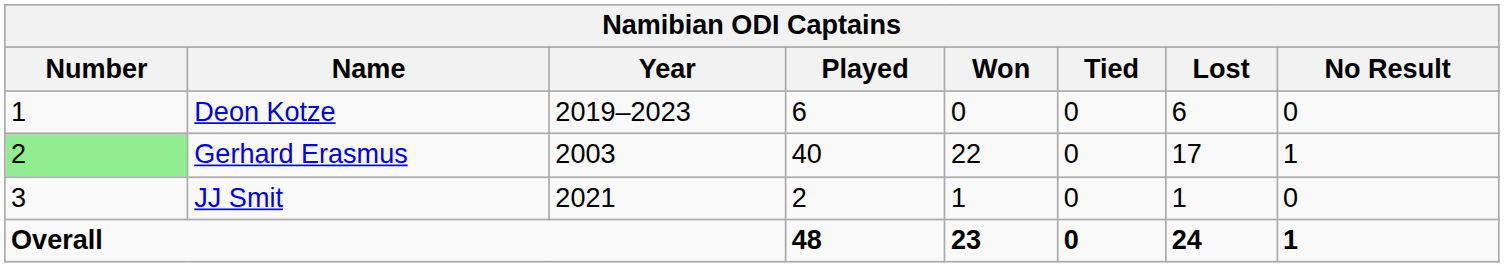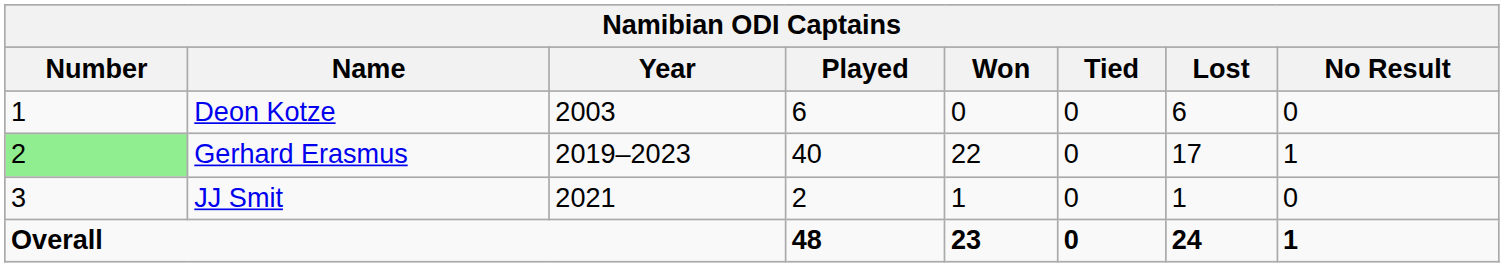(623, 111) 2019–2023 -> (585, 111) 2003
(585, 154) 2003 -> (623, 154) 2019–2023
